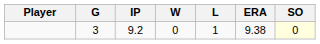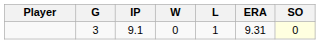(135, 30) 9.2 -> (135, 30) 9.1
(255, 30) 9.38 -> (255, 30) 9.31
